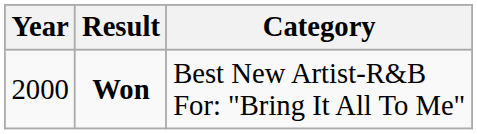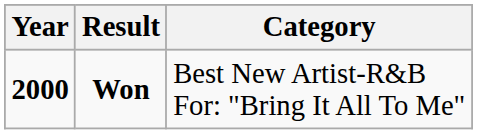(40, 88) normal -> (40, 88) bold
